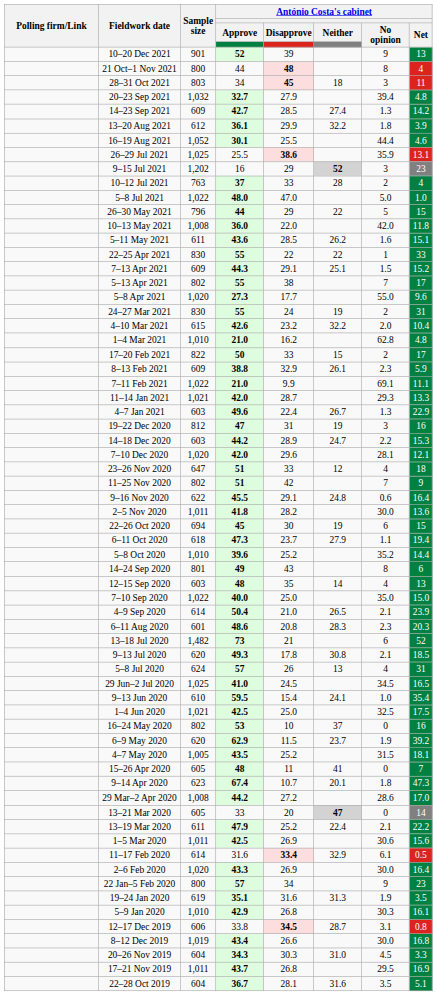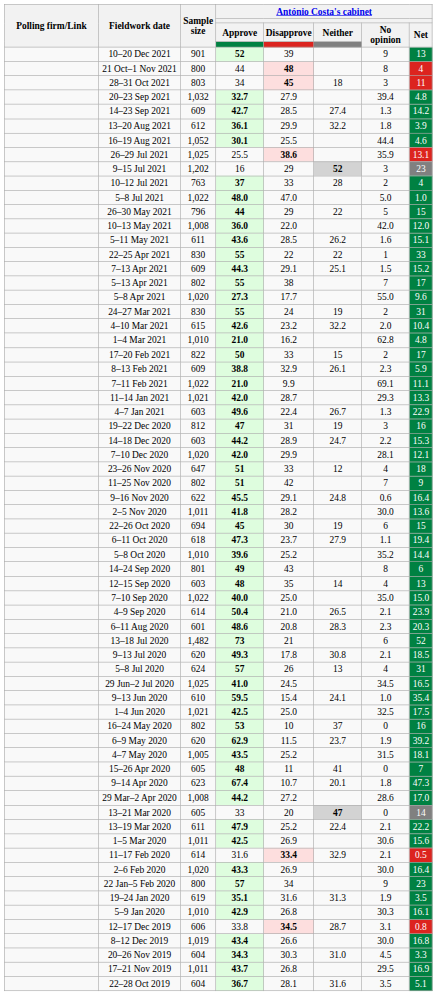(421, 226) 11.8 -> (421, 226) 12.0
(289, 455) 29.6 -> (289, 455) 29.9
(386, 855) 6.1 -> (386, 855) 2.1
